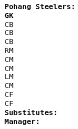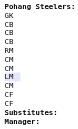(9, 15) bold -> (9, 15) normal
(9, 77) no background -> (9, 77) lavender background
